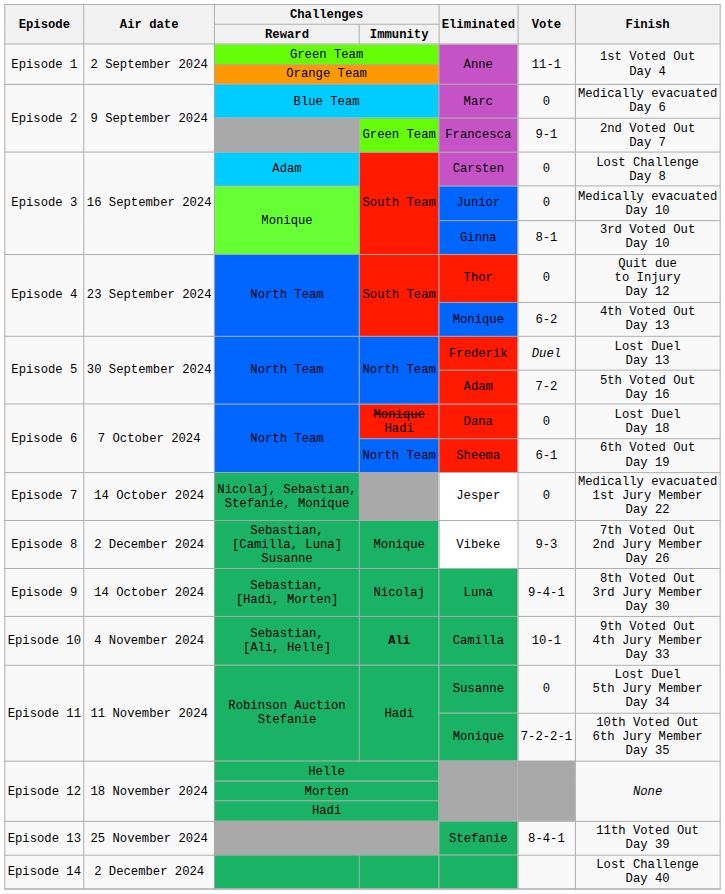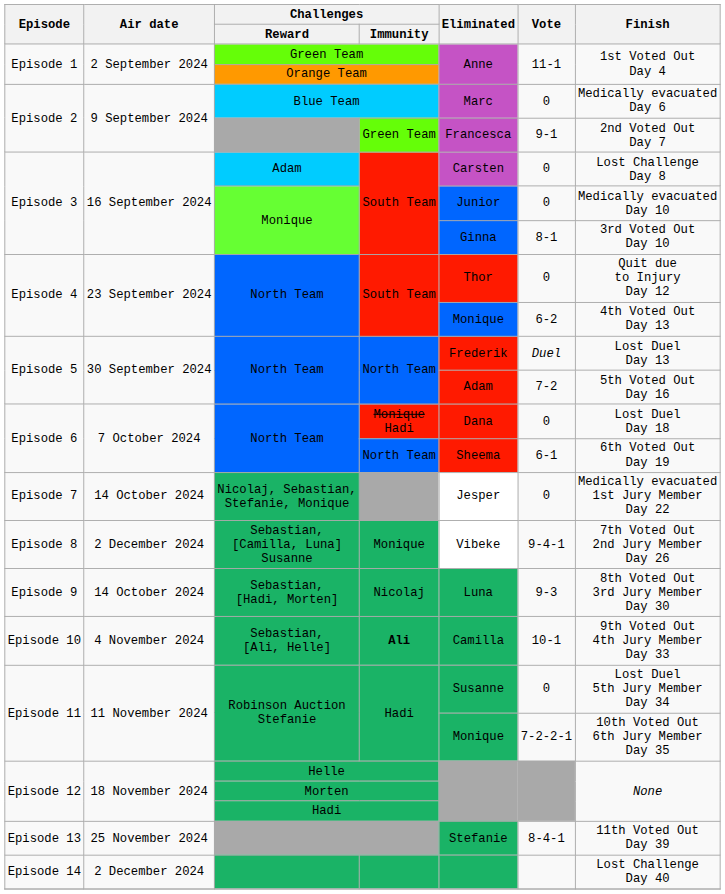(546, 545) 9-3 -> (546, 545) 9-4-1
(546, 593) 9-4-1 -> (546, 593) 9-3
